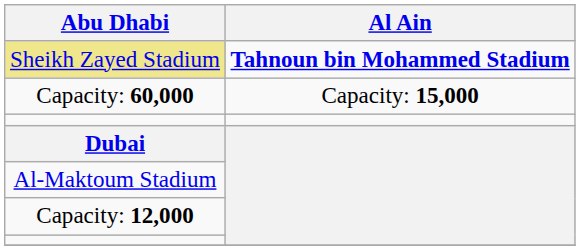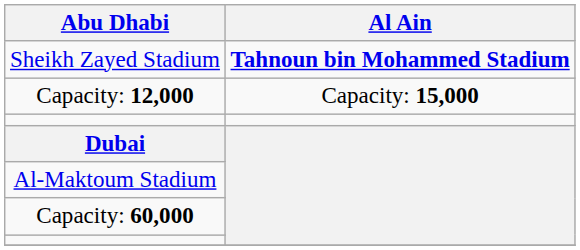(115, 59) khaki background -> (115, 59) no background
(115, 95) Capacity: 60,000 -> (115, 95) Capacity: 12,000
(115, 216) Capacity: 12,000 -> (115, 216) Capacity: 60,000
